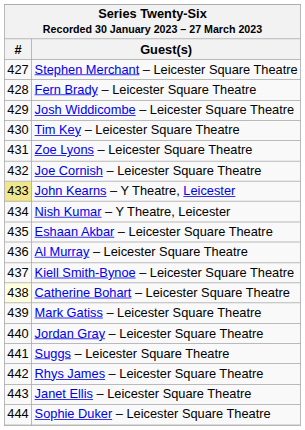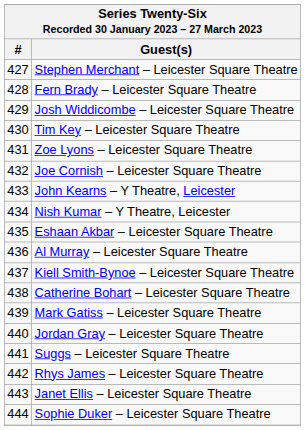(18, 191) khaki background -> (18, 191) no background
(18, 292) lightyellow background -> (18, 292) no background
